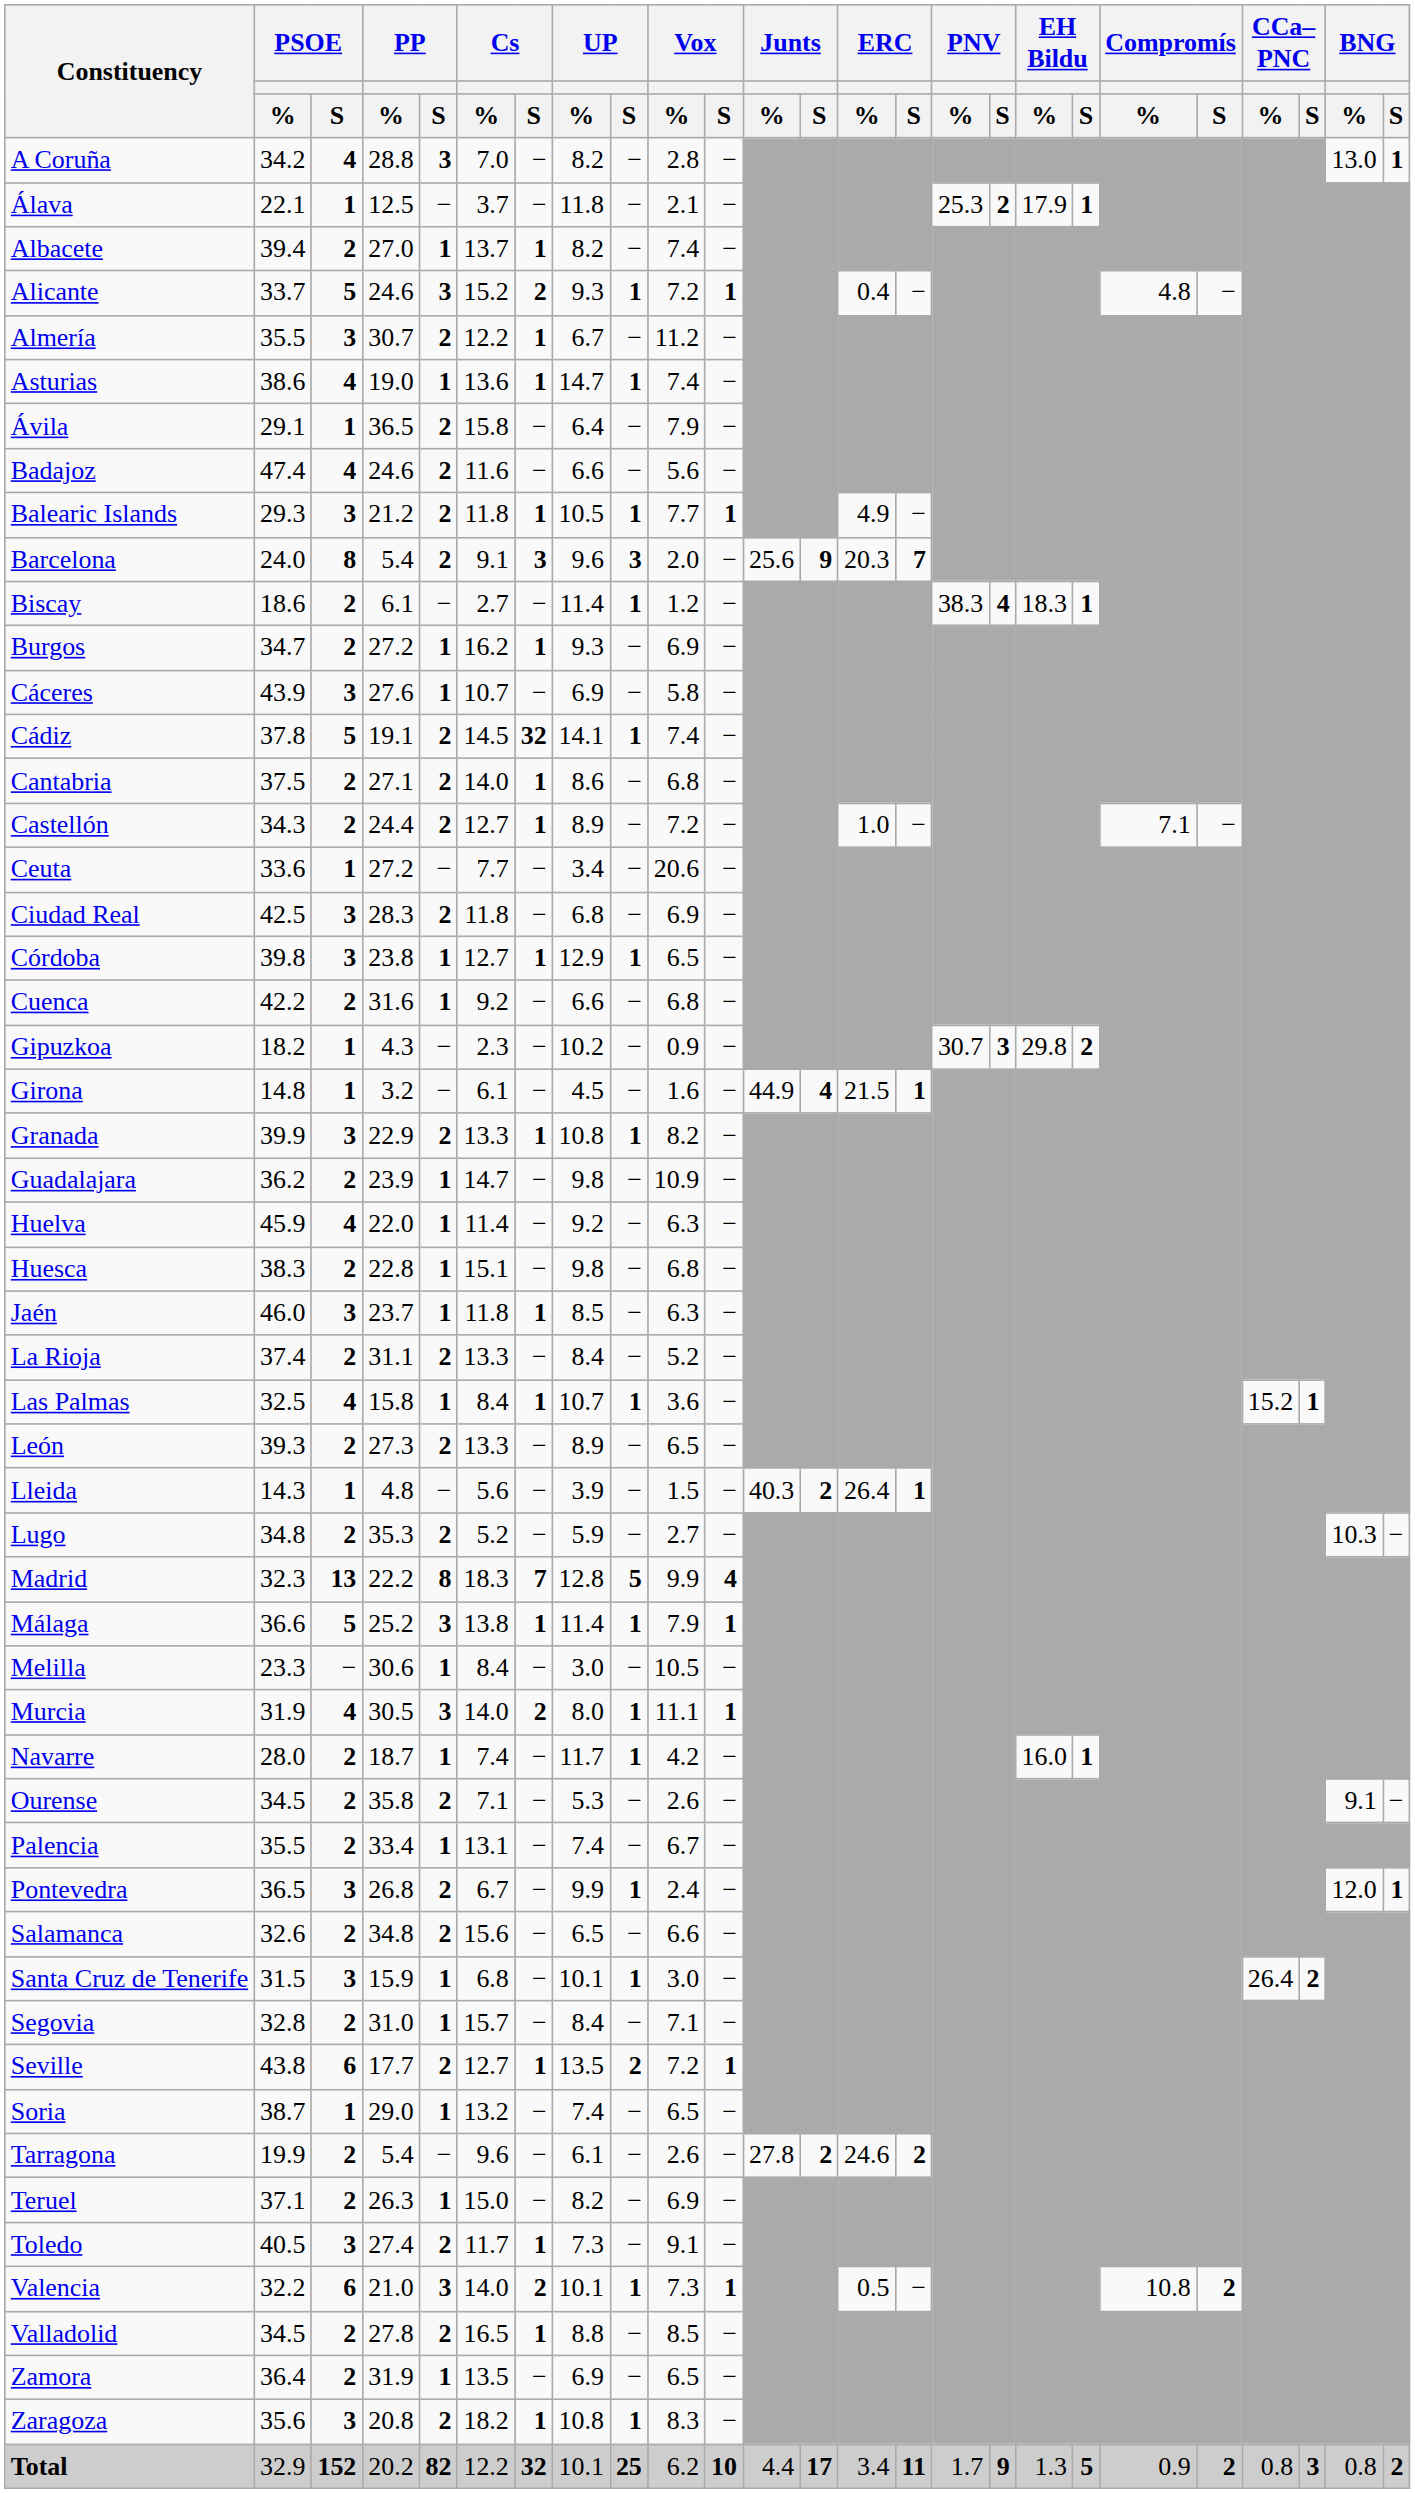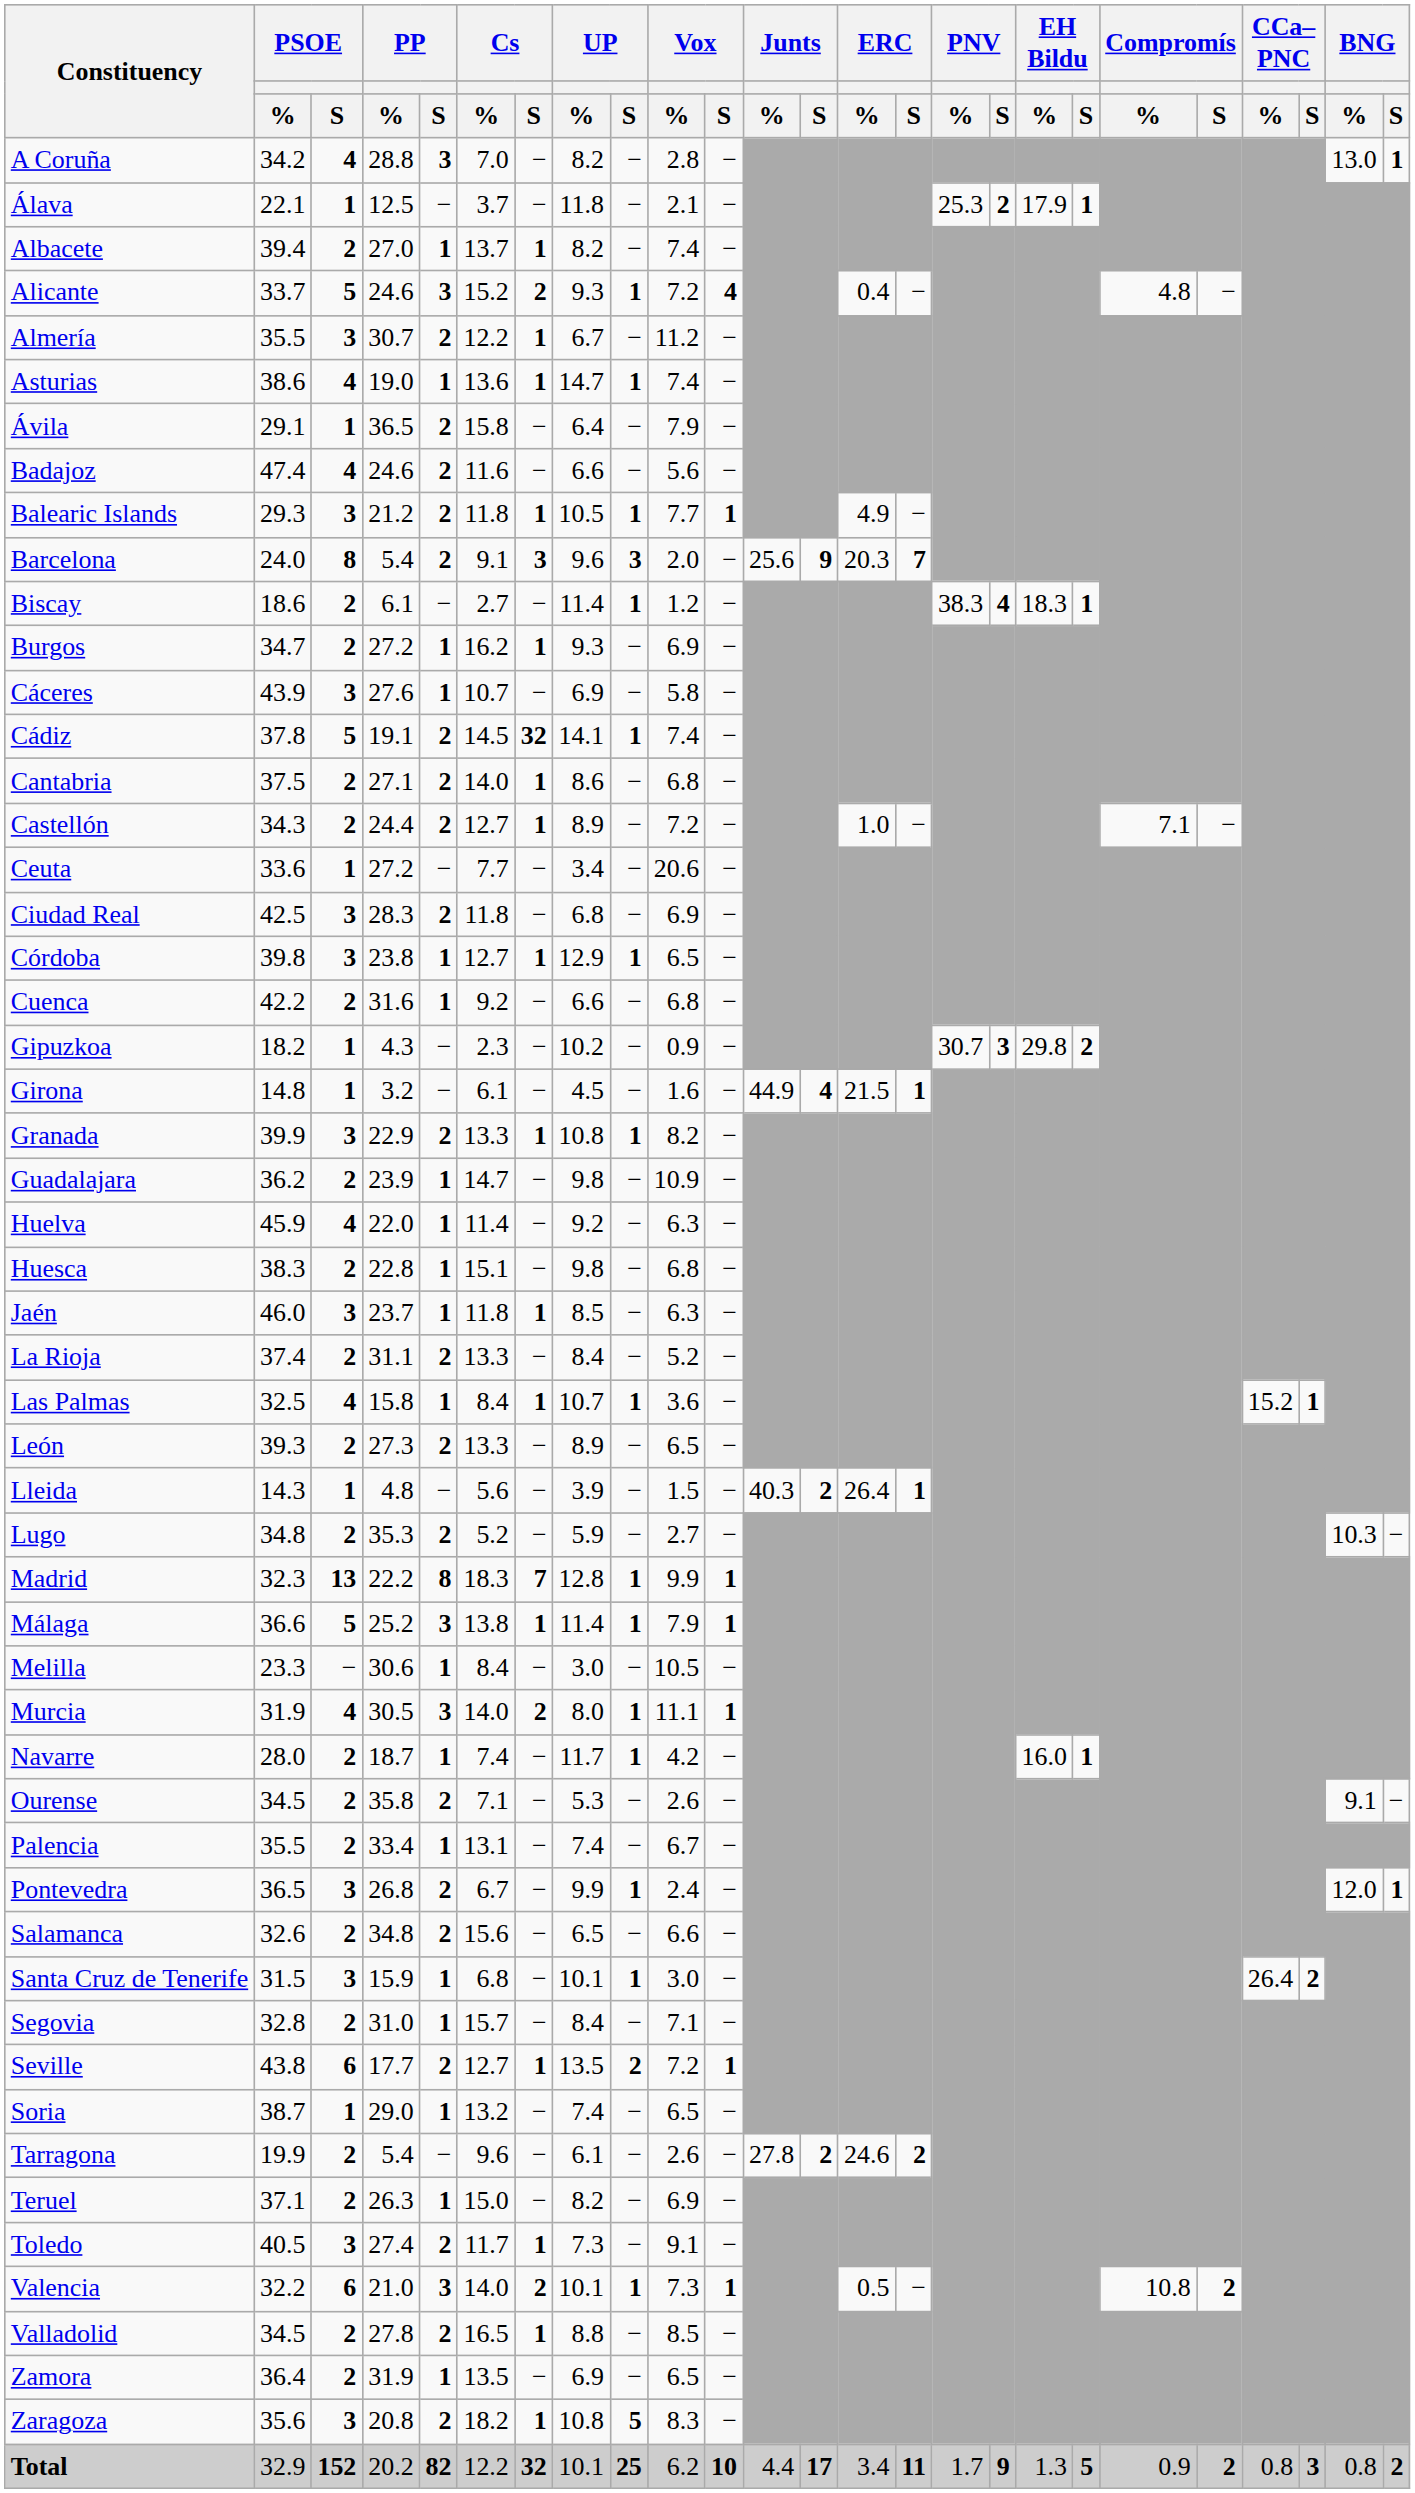(731, 292) 1 -> (731, 292) 4
(635, 1578) 5 -> (635, 1578) 1
(731, 1578) 4 -> (731, 1578) 1
(635, 2421) 1 -> (635, 2421) 5
